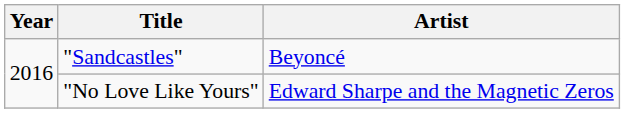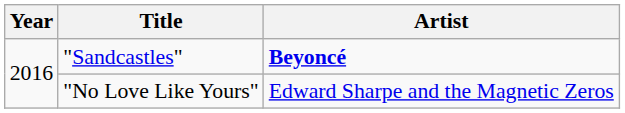(307, 56) normal -> (307, 56) bold
